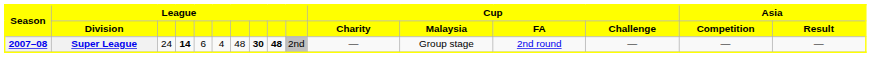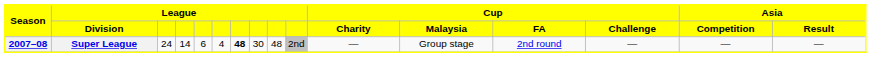(185, 45) bold -> (185, 45) normal
(240, 45) normal -> (240, 45) bold
(258, 45) bold -> (258, 45) normal
(277, 45) bold -> (277, 45) normal
